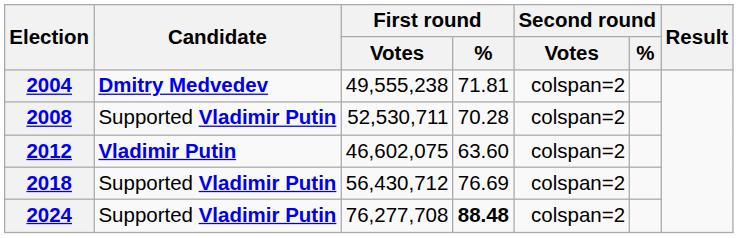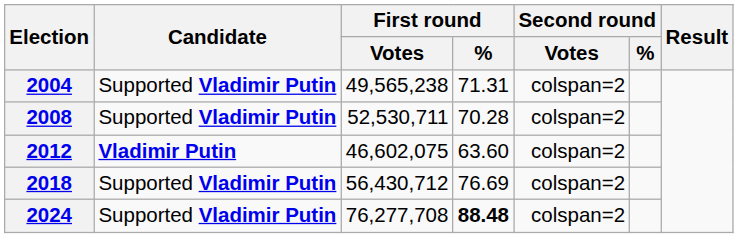(183, 85) Dmitry Medvedev -> (217, 85) Supported Vladimir Putin
(397, 85) 49,555,238 -> (397, 85) 49,565,238
(483, 85) 71.81 -> (483, 85) 71.31
